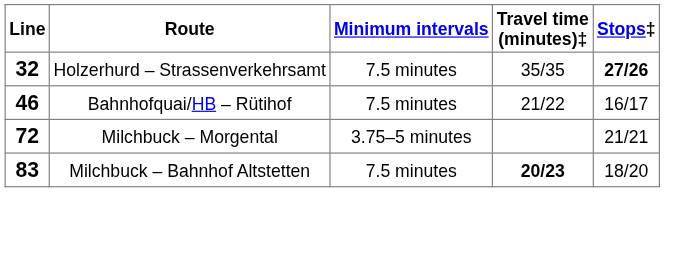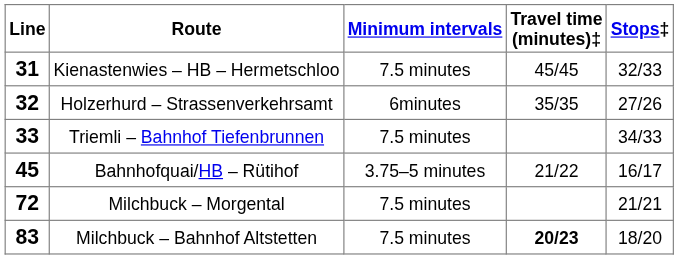+ row: (197, 69)
(411, 69) 7.5 minutes -> (425, 103) 6minutes
(626, 69) bold -> (640, 103) normal
+ row: (197, 136)
(27, 102) 46 -> (27, 169) 45
(411, 103) 7.5 minutes -> (425, 170) 3.75–5 minutes
(411, 136) 3.75–5 minutes -> (425, 204) 7.5 minutes
